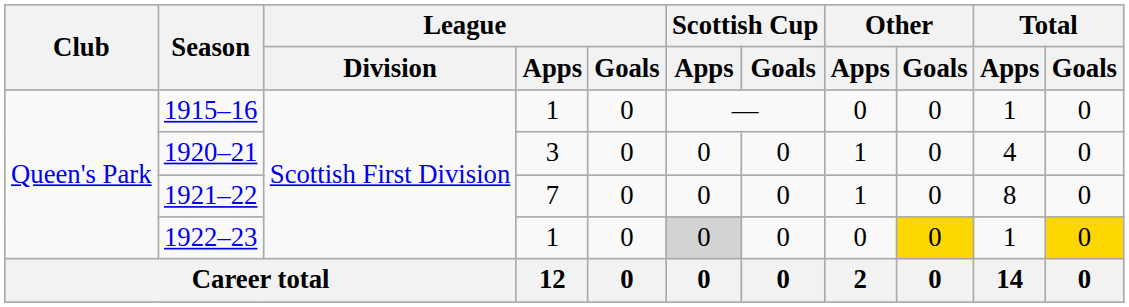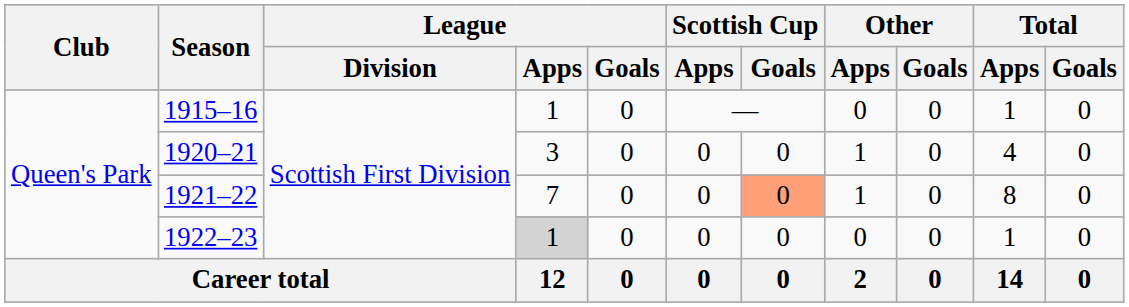(783, 195) no background -> (783, 195) lightsalmon background
(552, 237) no background -> (552, 237) lightgrey background
(704, 237) lightgrey background -> (704, 237) no background
(935, 237) gold background -> (935, 237) no background
(1084, 237) gold background -> (1084, 237) no background
